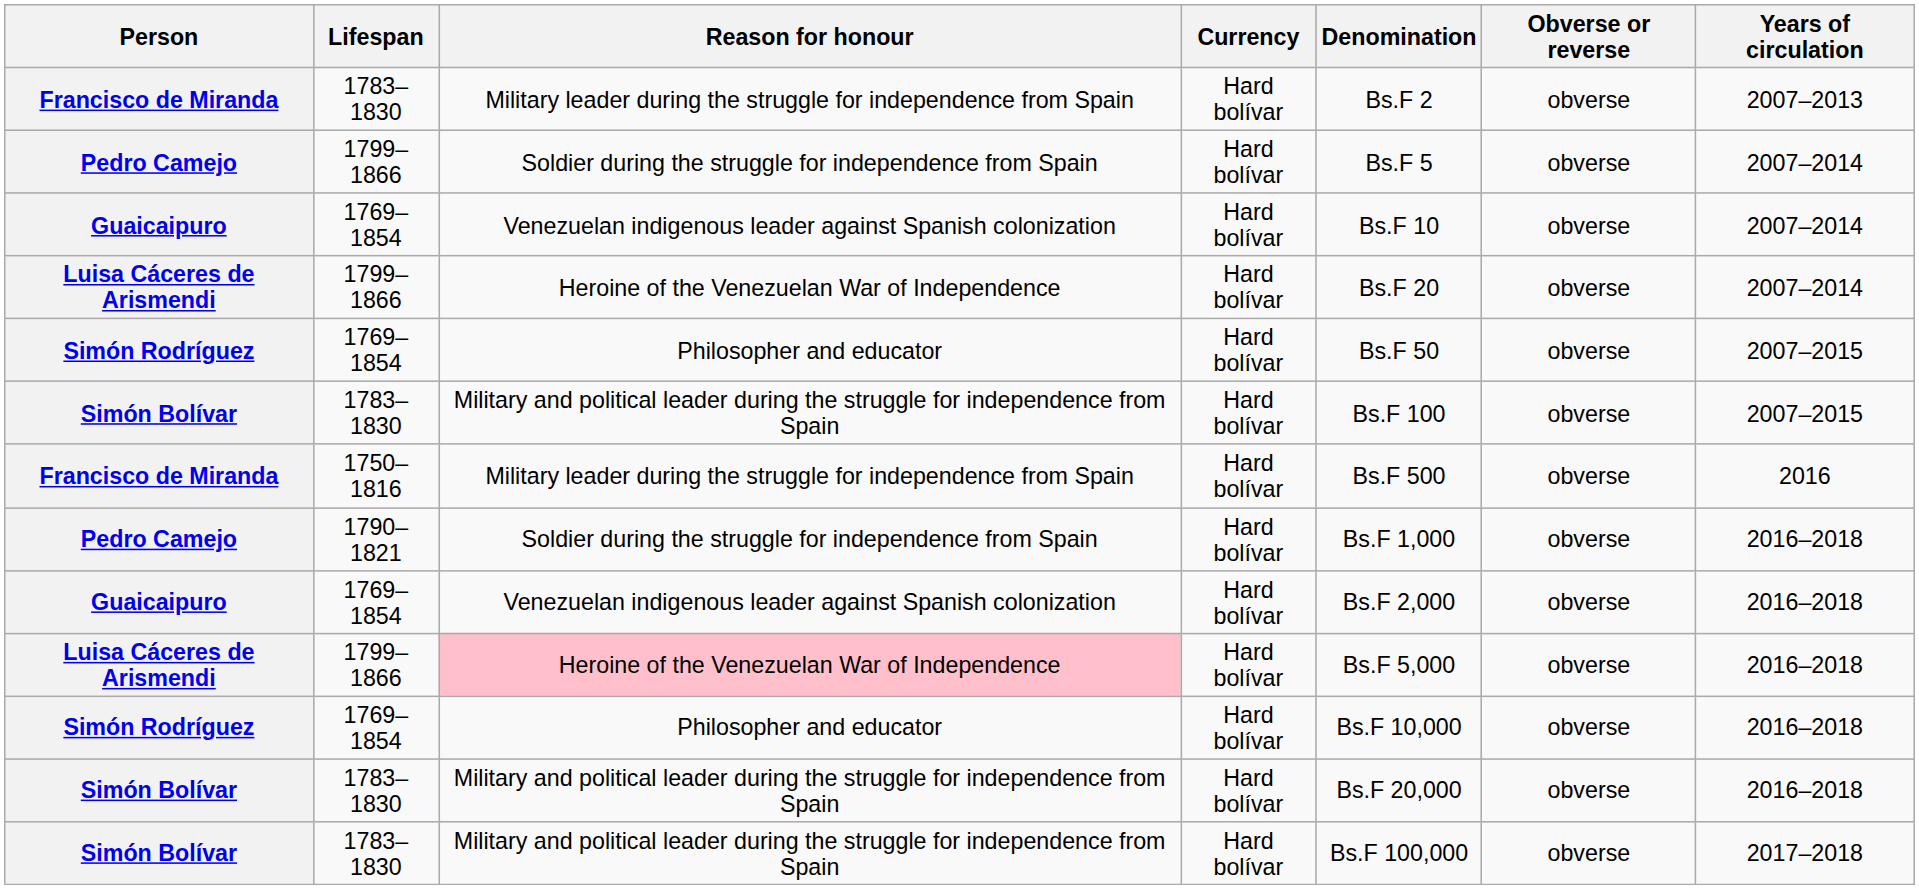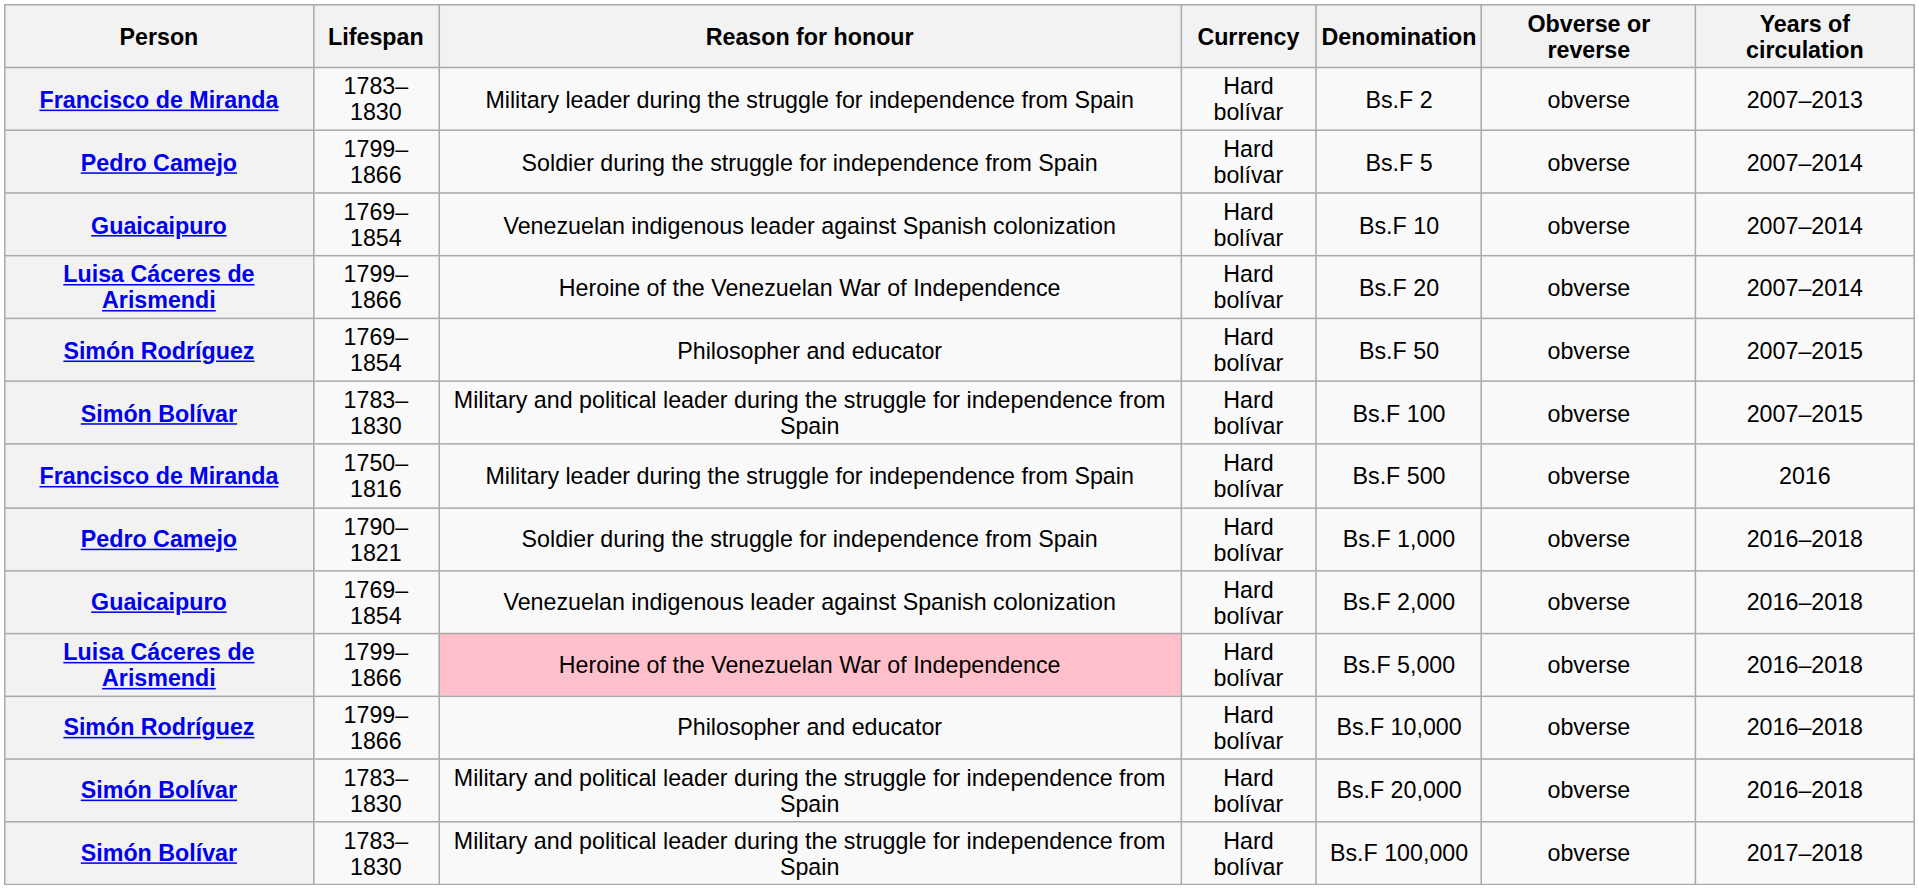(376, 727) 1769–1854 -> (376, 727) 1799–1866
